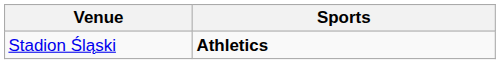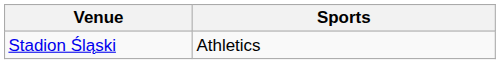(232, 44) bold -> (229, 44) normal
